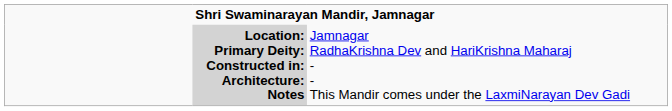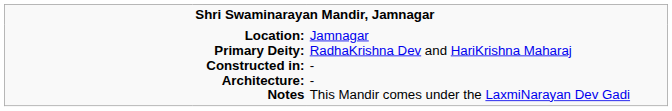(255, 65) lightgrey background -> (255, 65) no background
